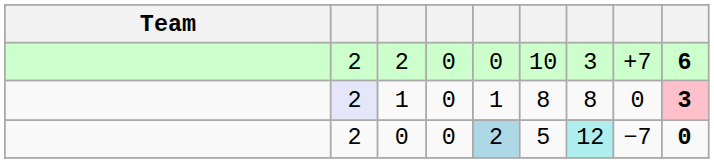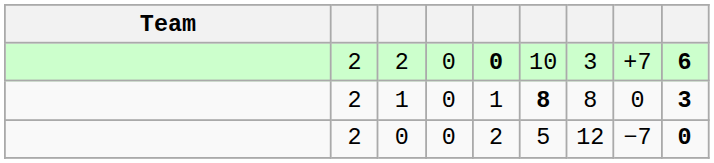(496, 62) normal -> (496, 62) bold
(355, 100) lavender background -> (355, 100) no background
(543, 100) normal -> (543, 100) bold
(685, 100) pink background -> (685, 100) no background
(496, 138) lightblue background -> (496, 138) no background
(590, 138) paleturquoise background -> (590, 138) no background
